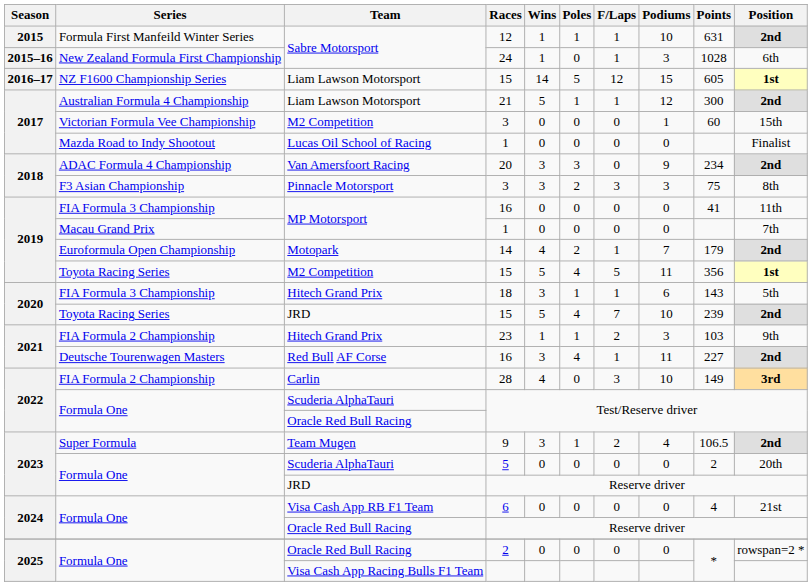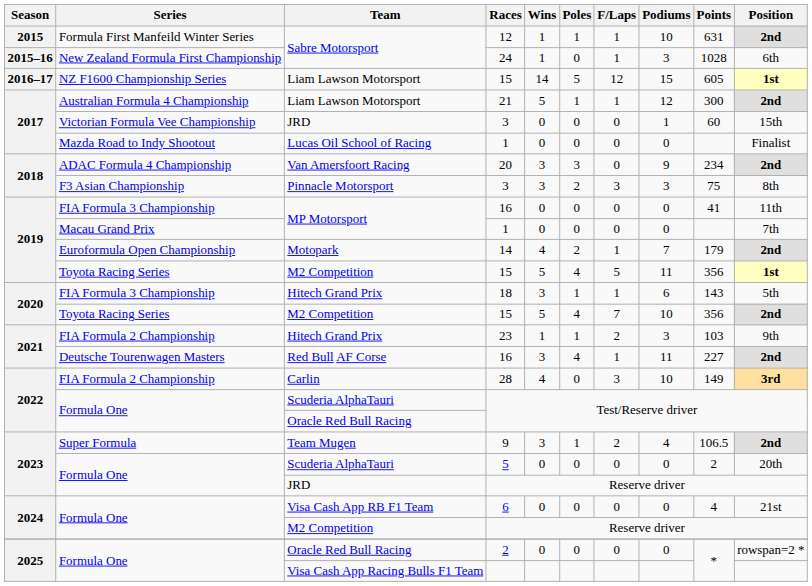(330, 122) M2 Competition -> (299, 122) JRD
(299, 314) JRD -> (330, 314) M2 Competition
(714, 314) 239 -> (714, 314) 356
(349, 528) Oracle Red Bull Racing -> (330, 528) M2 Competition
